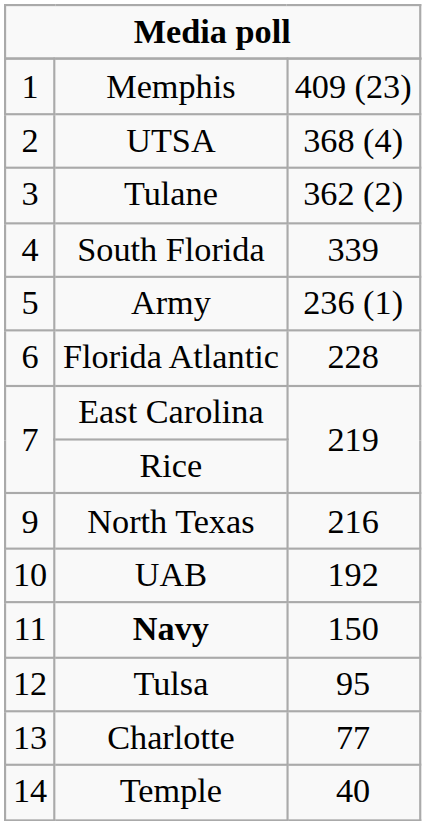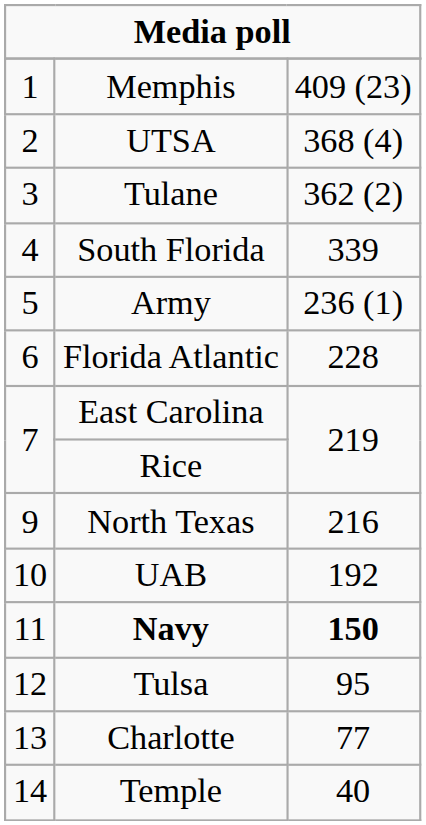(353, 628) normal -> (353, 628) bold
